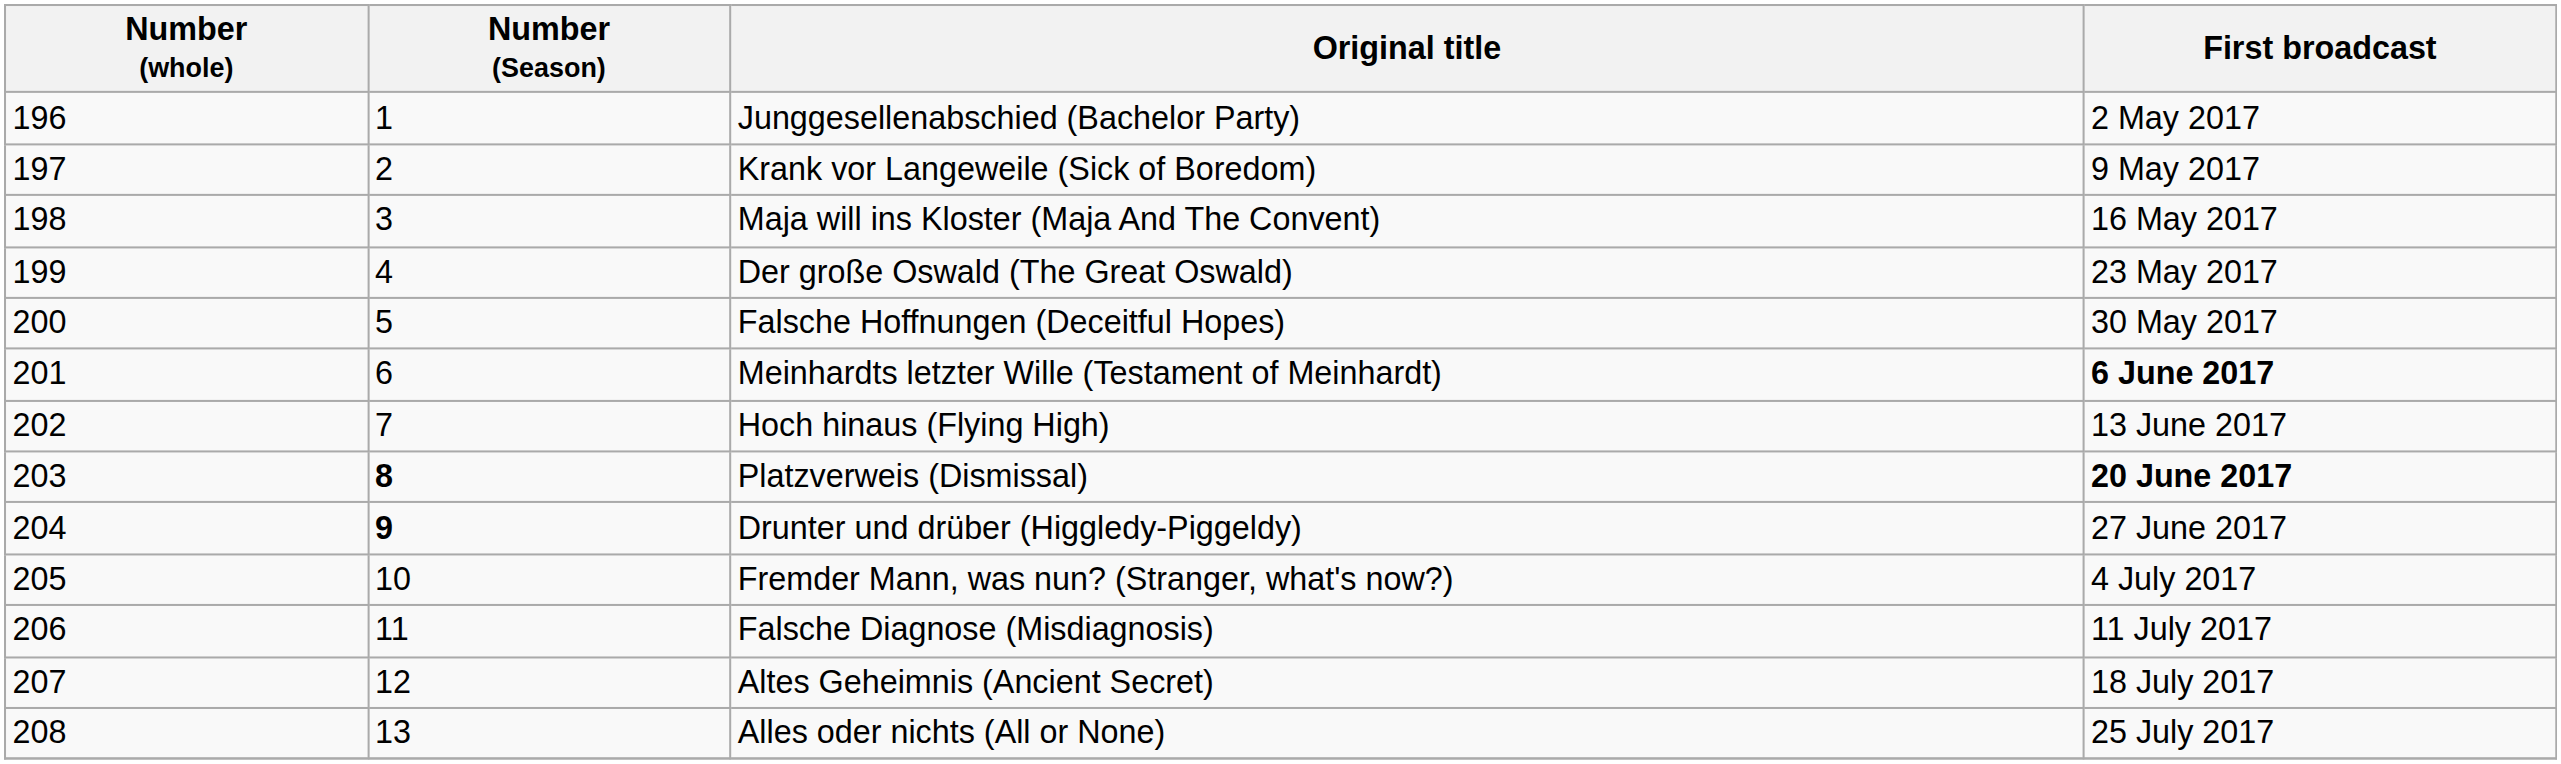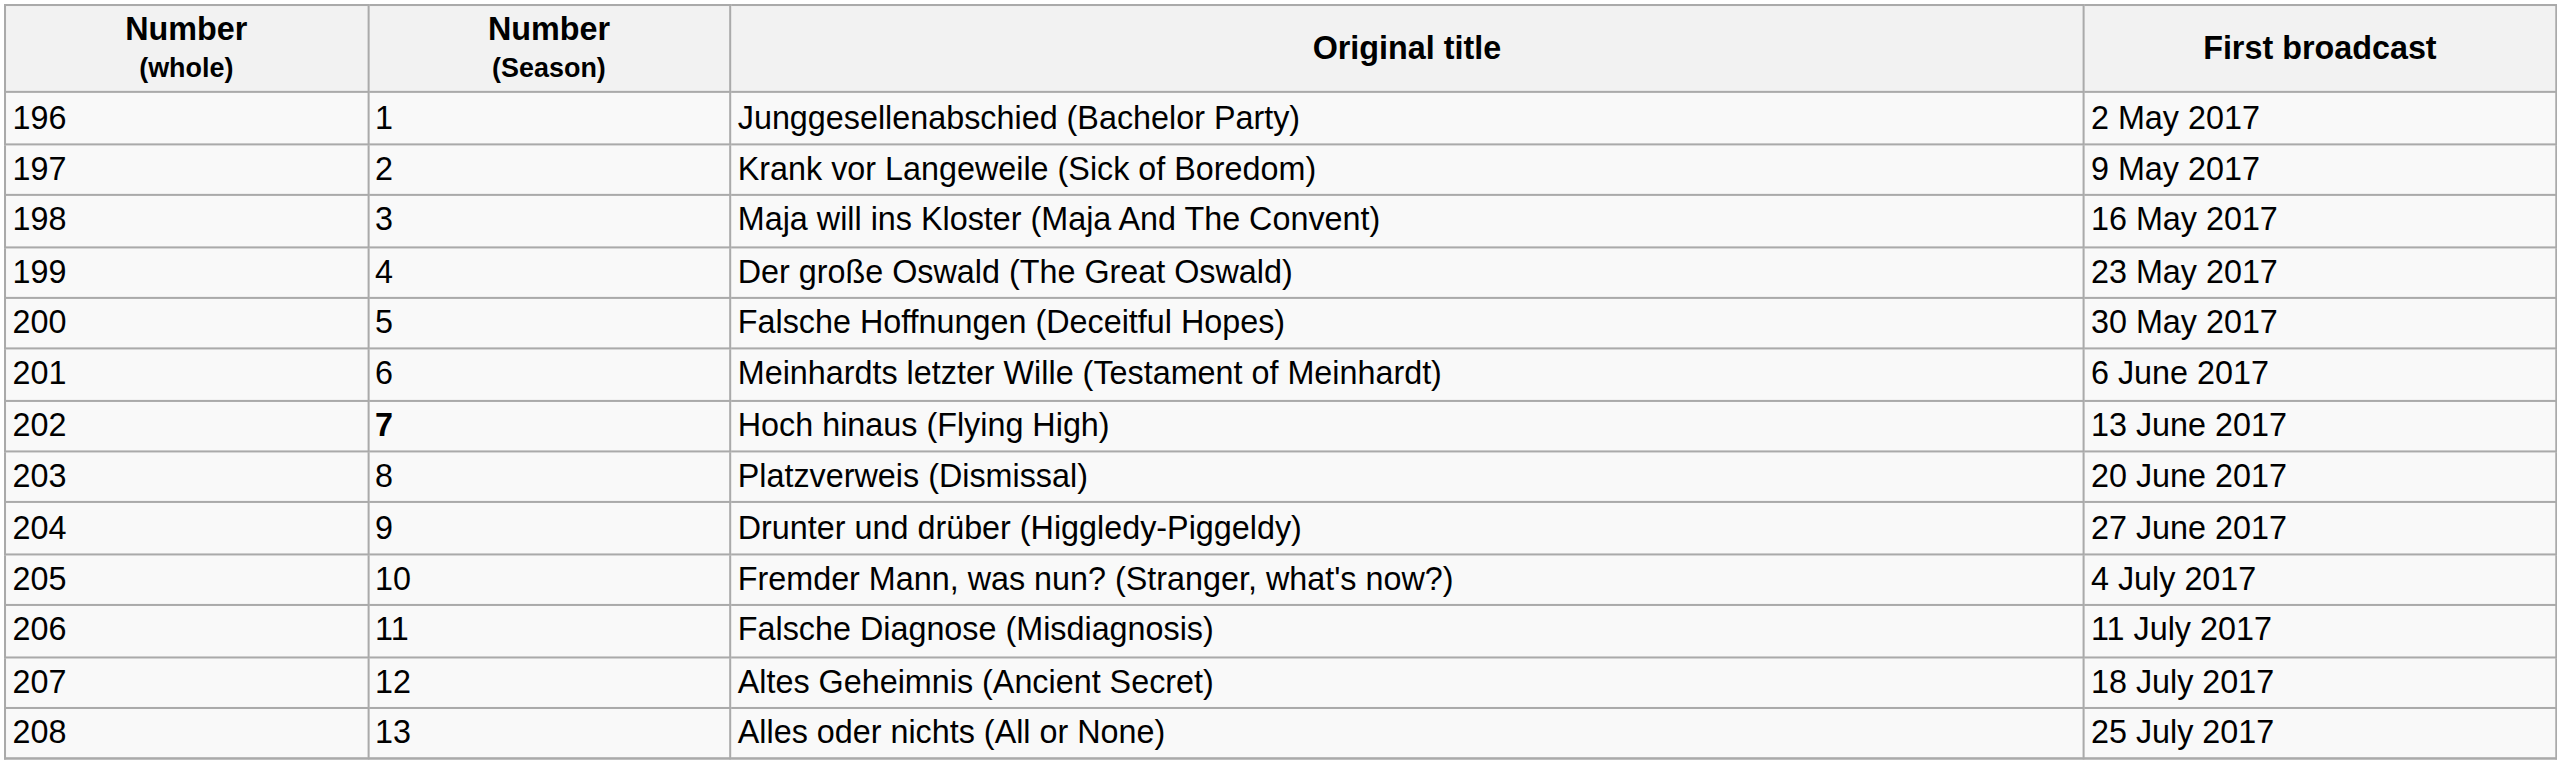(2183, 374) bold -> (2180, 374) normal
(384, 425) normal -> (384, 425) bold
(384, 476) bold -> (384, 476) normal
(2192, 476) bold -> (2189, 476) normal
(384, 527) bold -> (384, 527) normal
